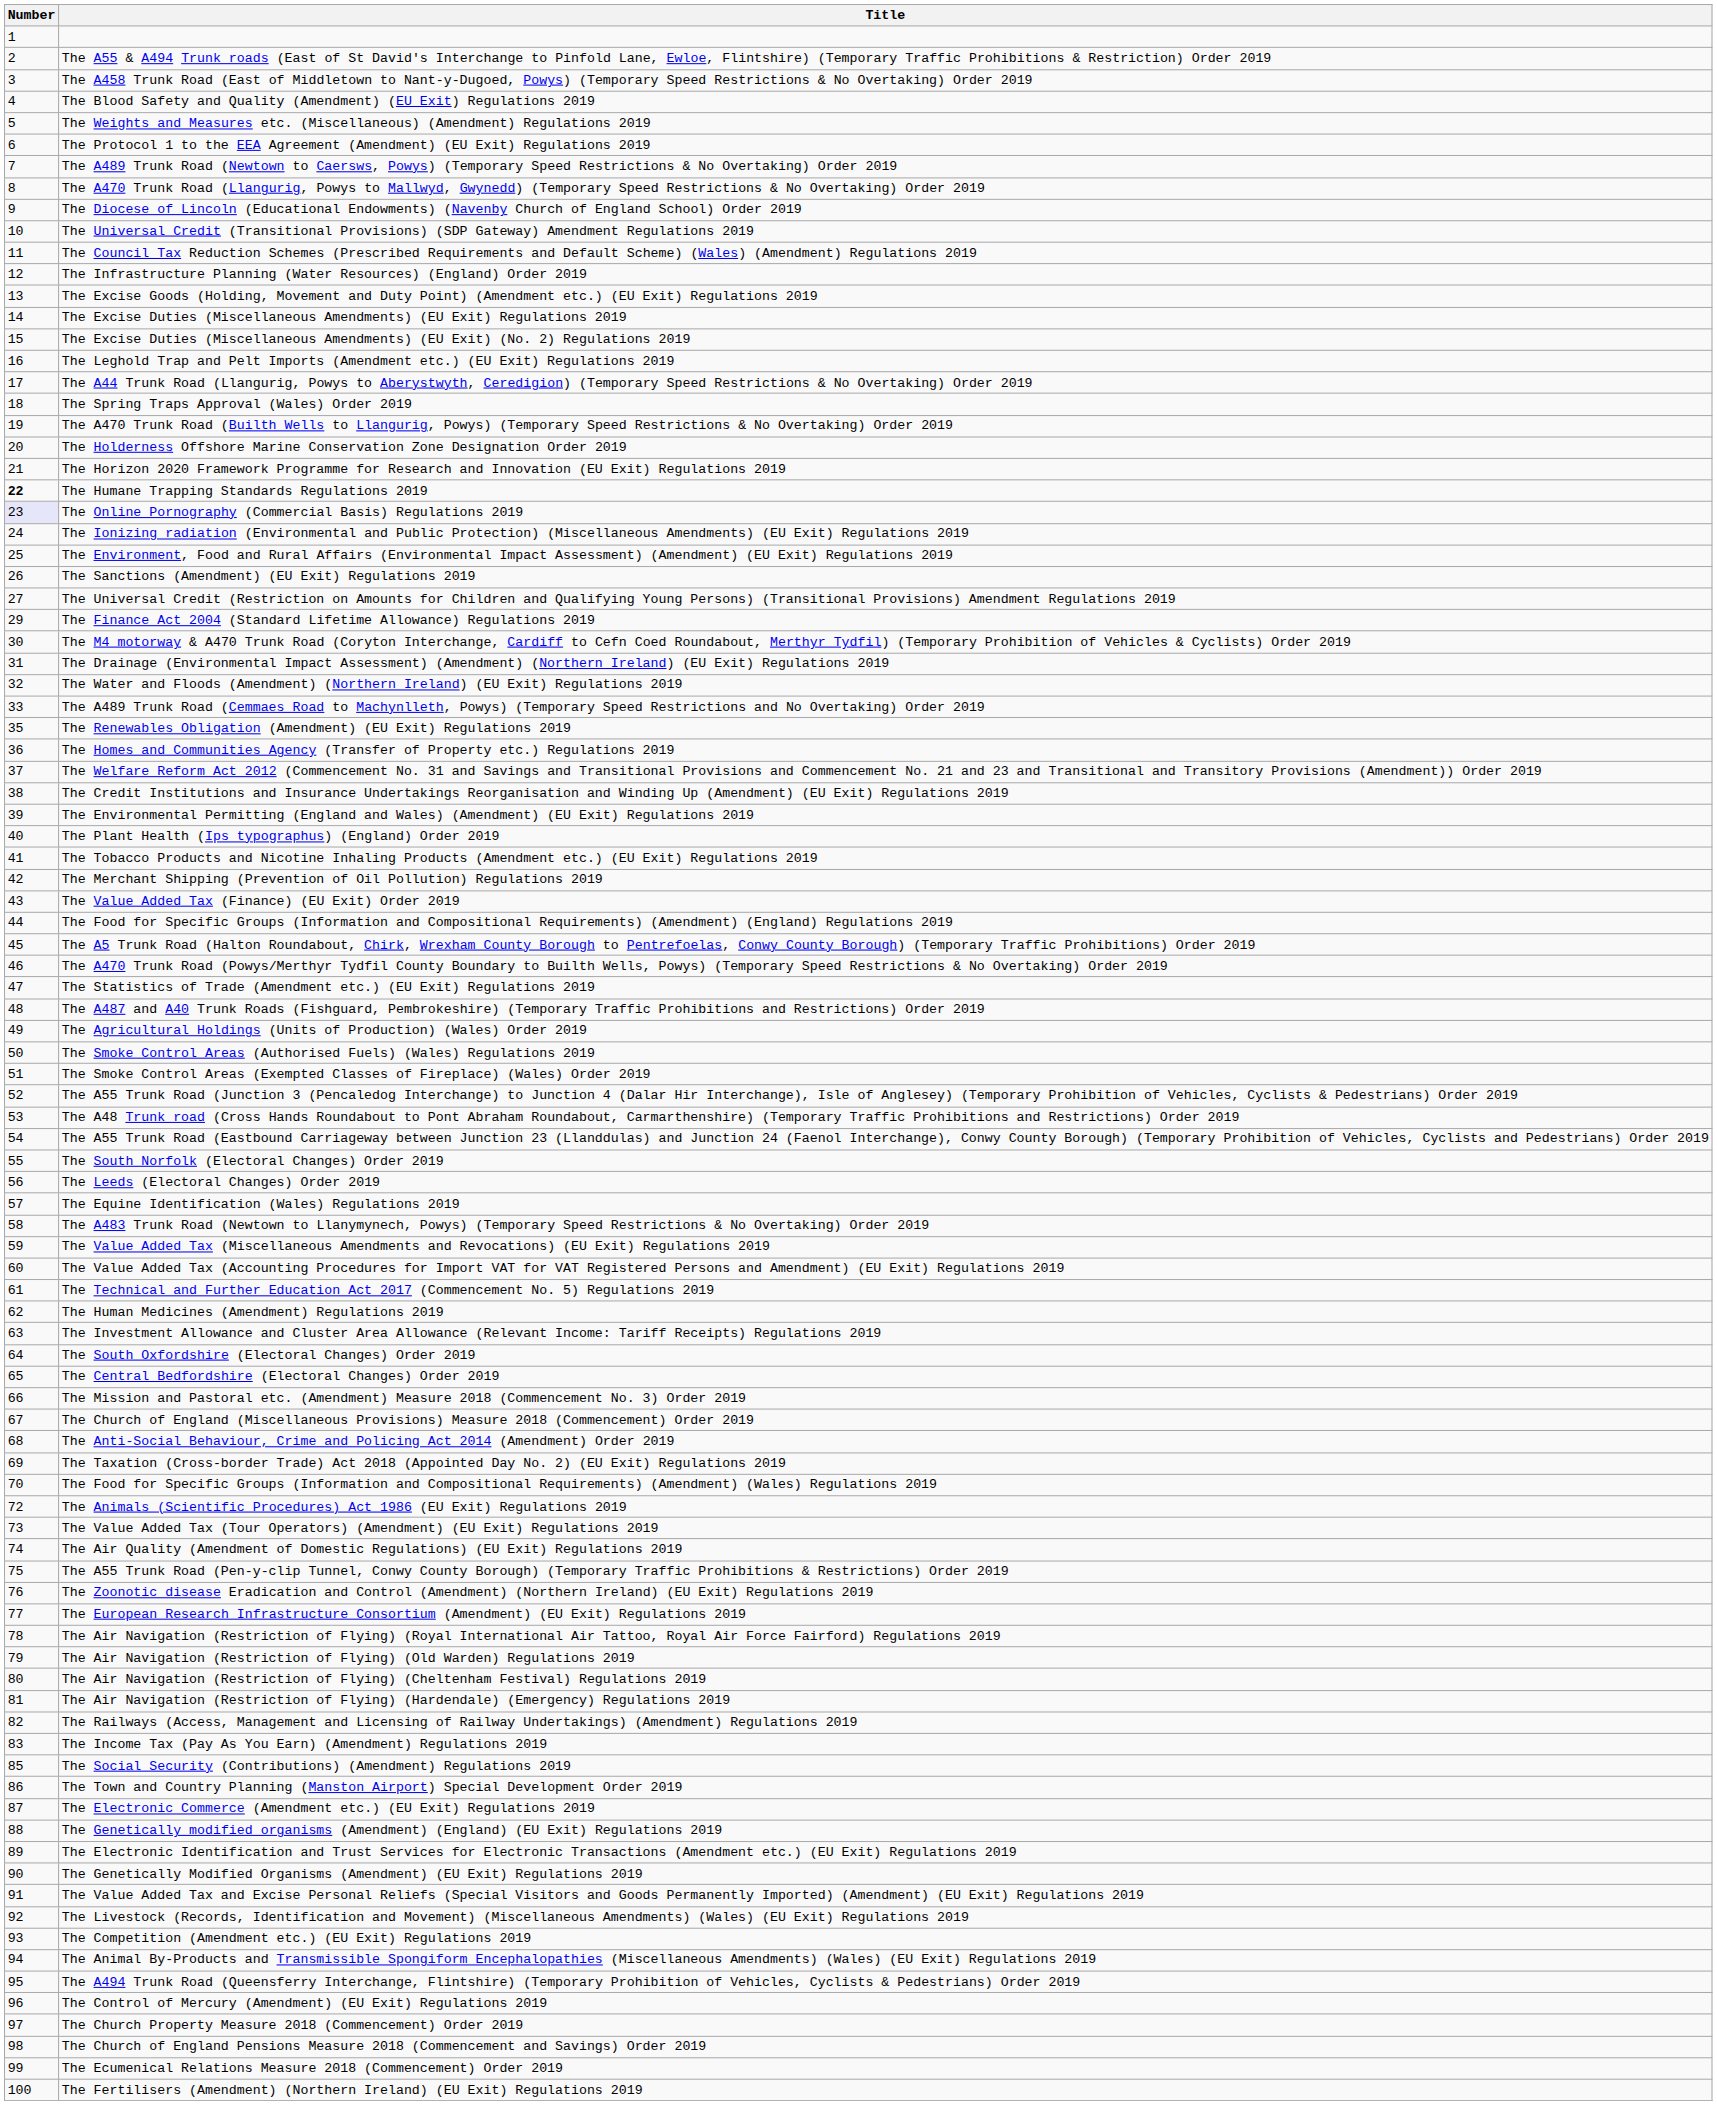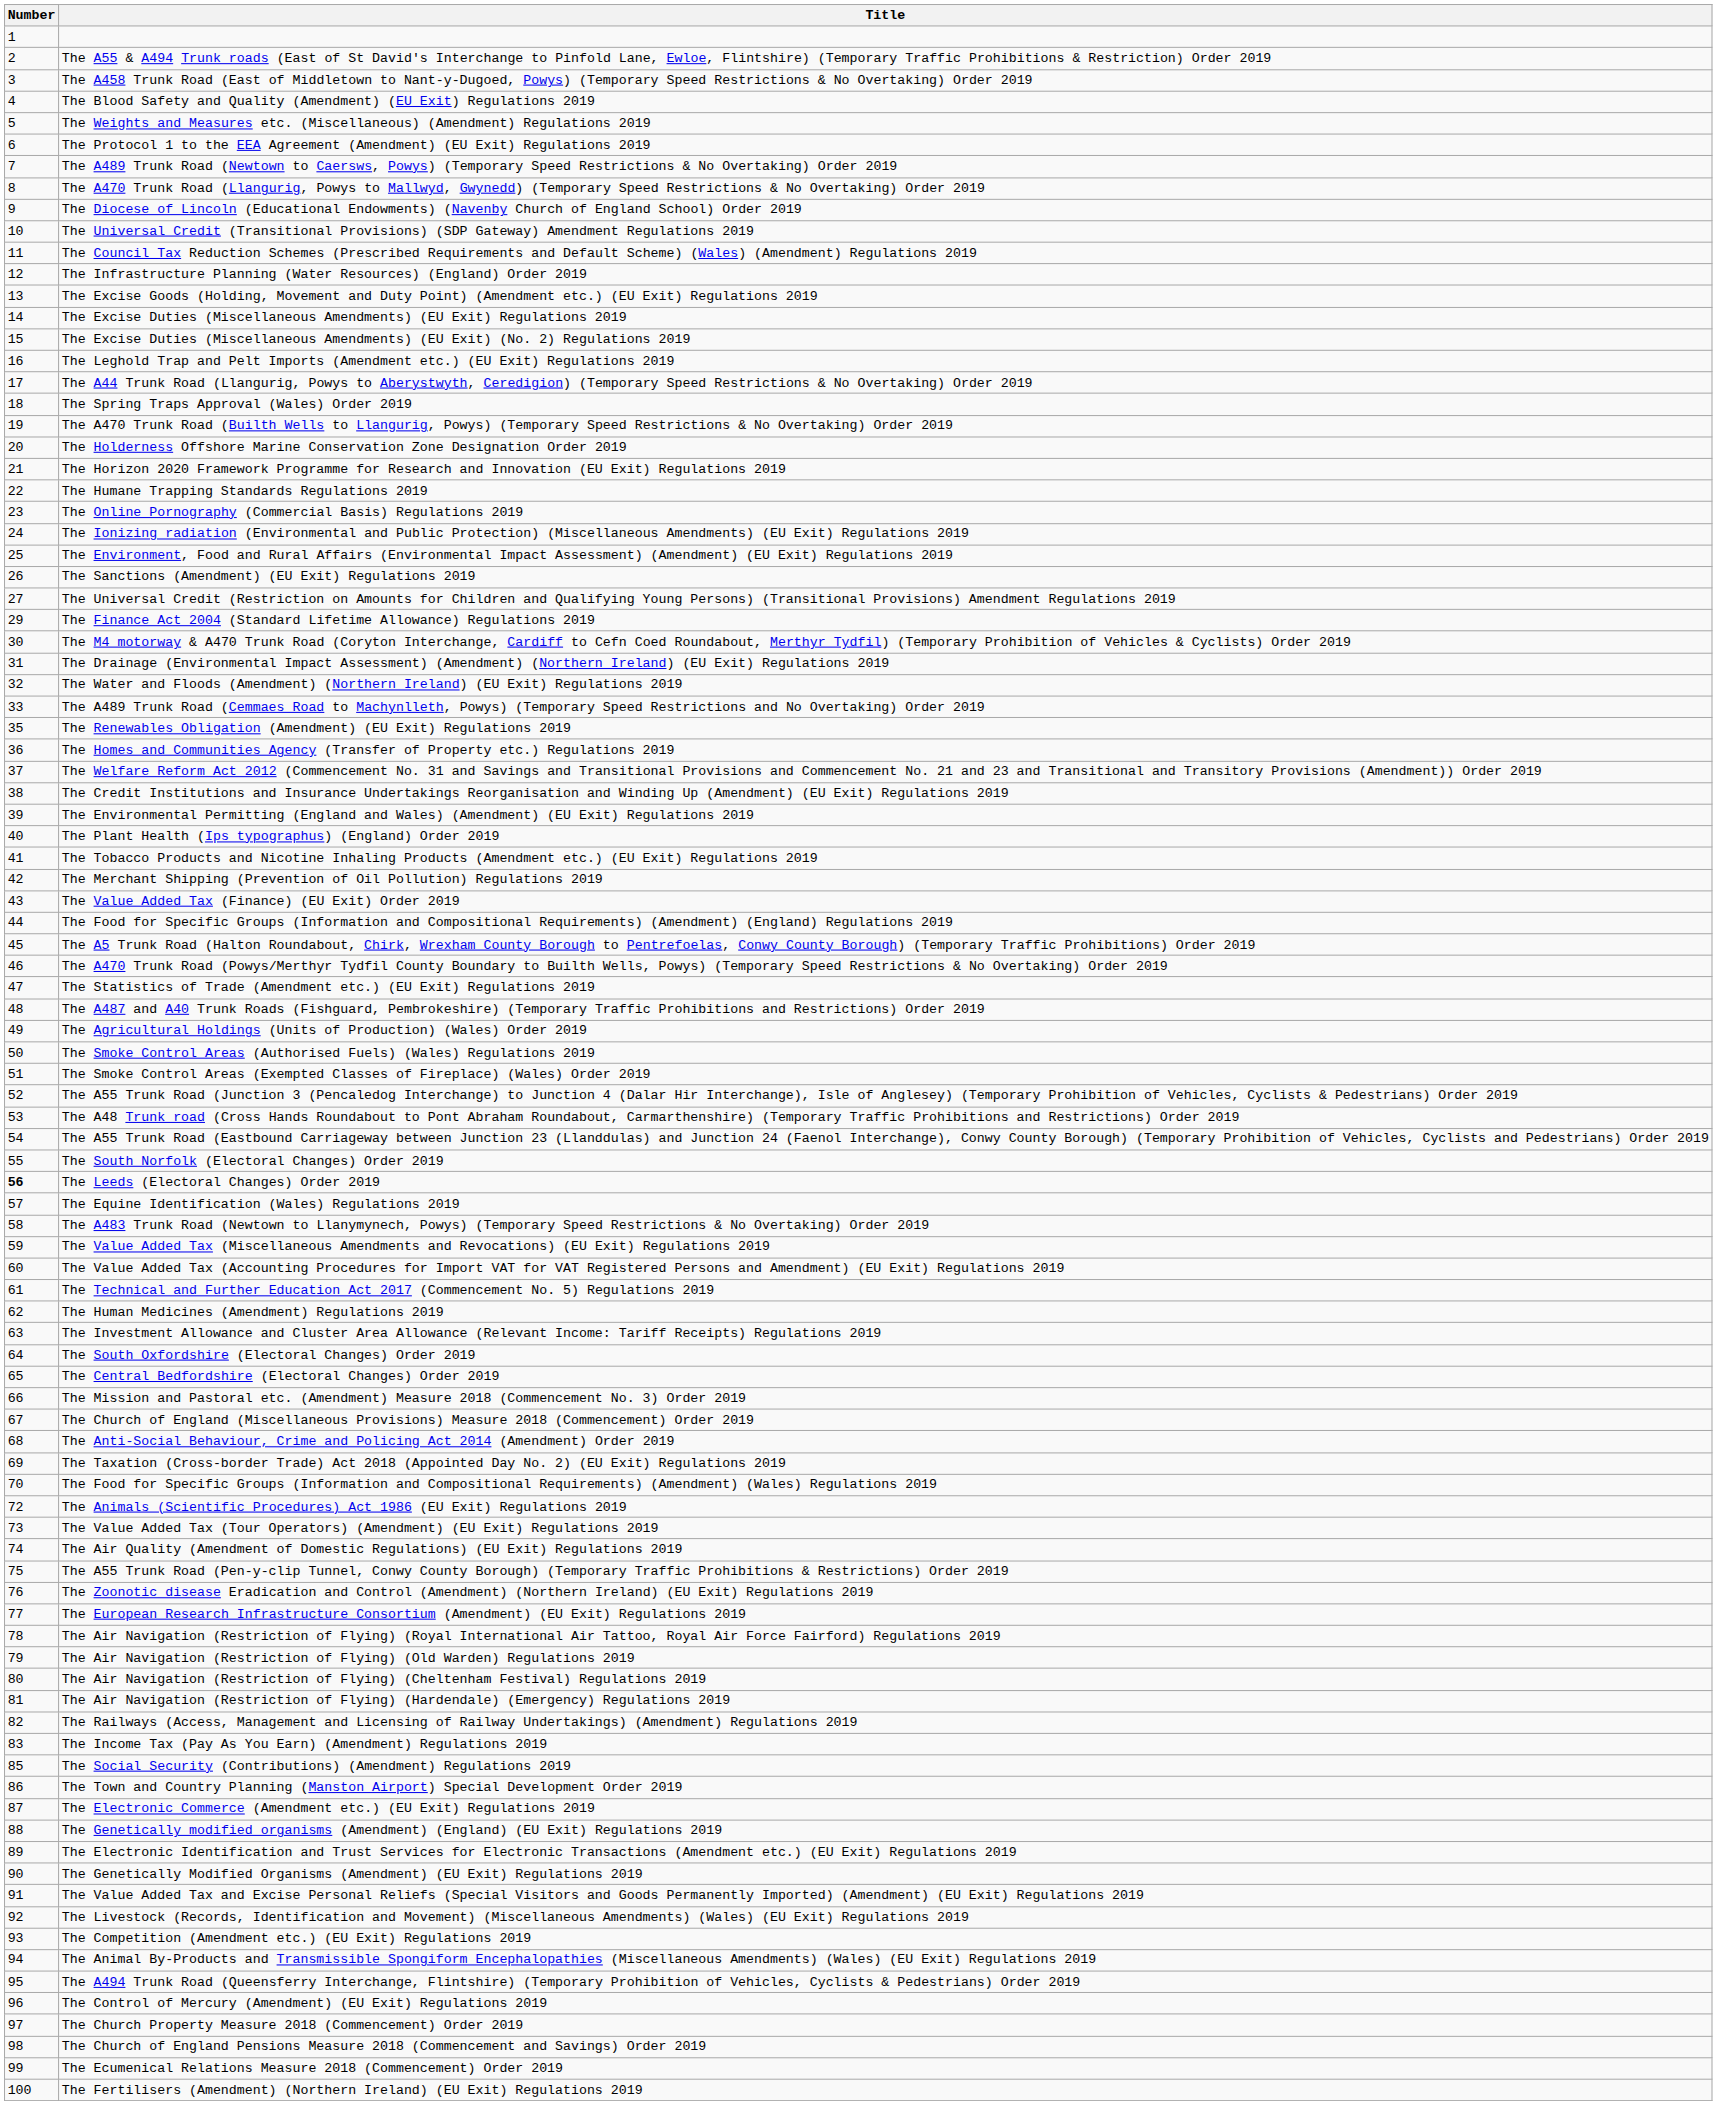(16, 491) bold -> (16, 491) normal
(16, 512) lavender background -> (16, 512) no background
(16, 1182) normal -> (16, 1182) bold
